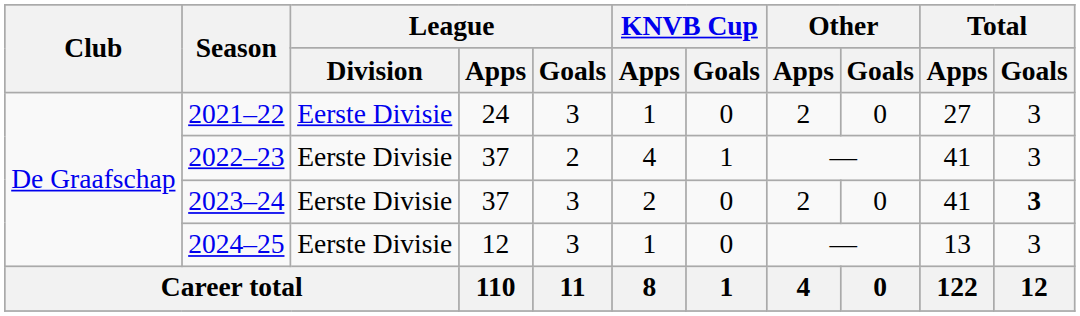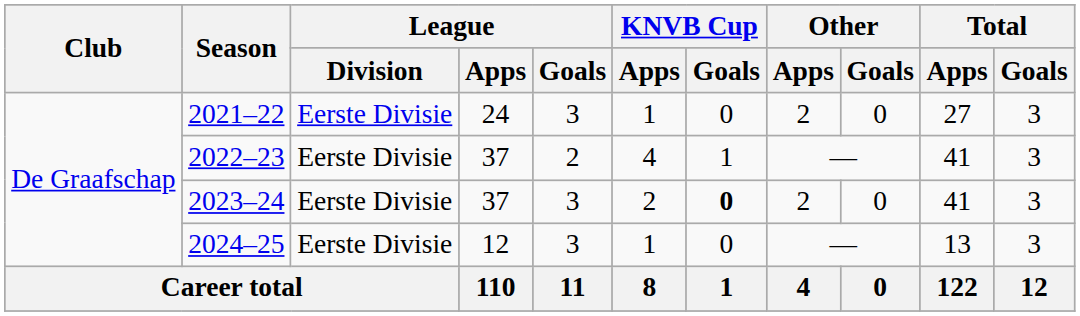(726, 200) normal -> (726, 200) bold
(1034, 200) bold -> (1034, 200) normal
